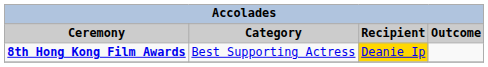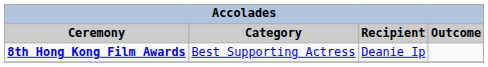(393, 53) gold background -> (393, 53) no background
